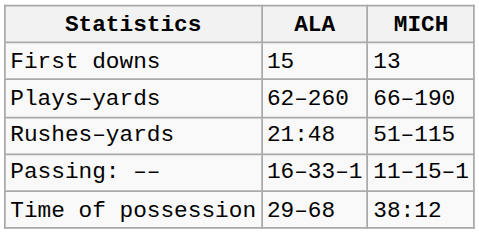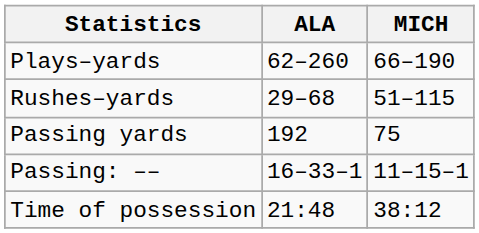- row: (85, 61)
(301, 135) 21:48 -> (301, 98) 29–68
+ row: (99, 135)
(301, 210) 29–68 -> (301, 210) 21:48
